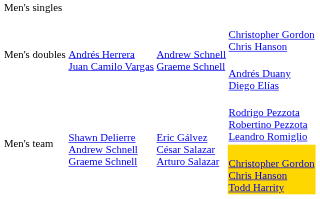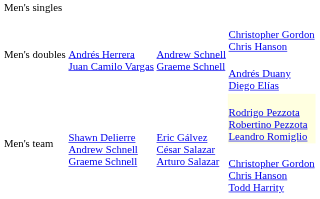(268, 124) no background -> (268, 124) lightyellow background
(272, 175) gold background -> (272, 175) no background
